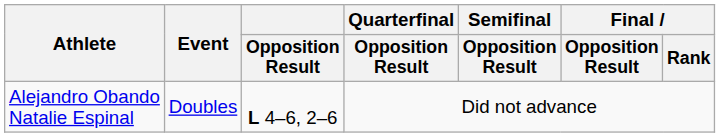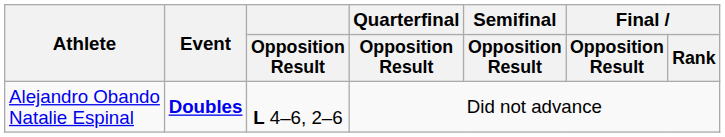(203, 107) normal -> (206, 107) bold
